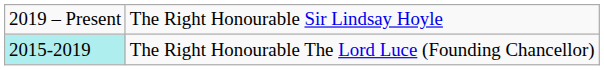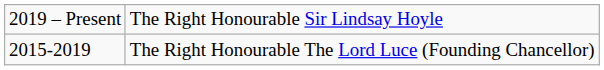(50, 49) paleturquoise background -> (50, 49) no background
